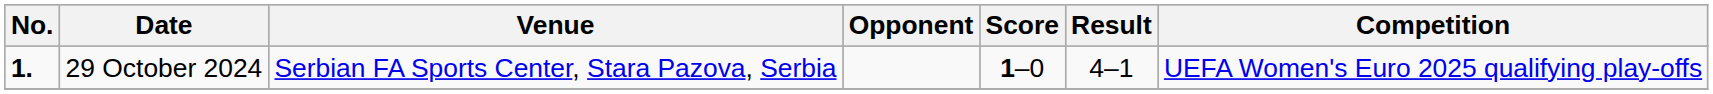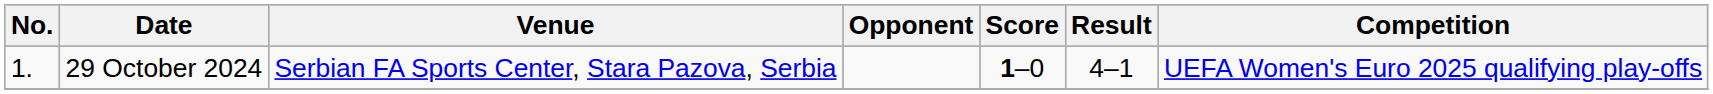(22, 67) bold -> (22, 67) normal
